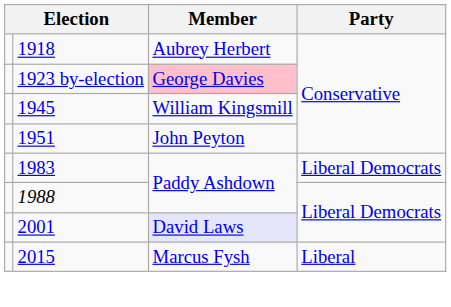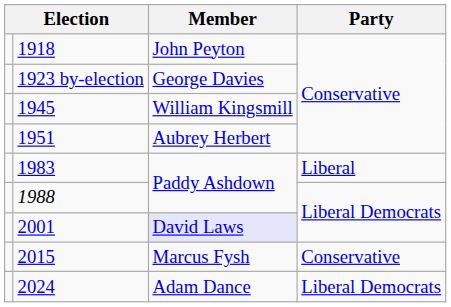(211, 49) Aubrey Herbert -> (199, 49) John Peyton
(208, 78) pink background -> (208, 78) no background
(199, 138) John Peyton -> (211, 138) Aubrey Herbert
(371, 167) Liberal Democrats -> (328, 167) Liberal
(328, 256) Liberal -> (351, 256) Conservative
+ row: (36, 286)
